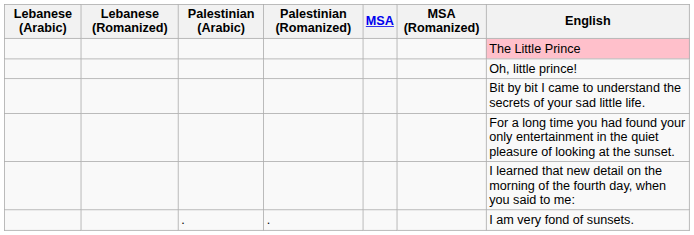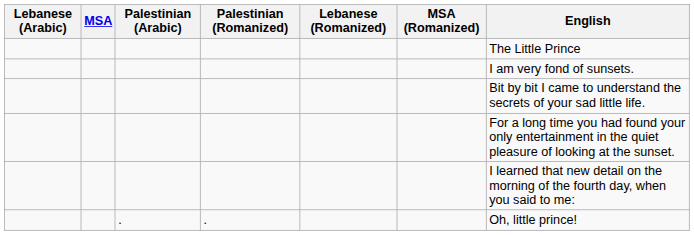columns swapped: (130, 21) <-> (380, 21)
(535, 48) pink background -> (535, 48) no background
(533, 68) Oh, little prince! -> (562, 68) I am very fond of sunsets.
(562, 220) I am very fond of sunsets. -> (533, 220) Oh, little prince!
